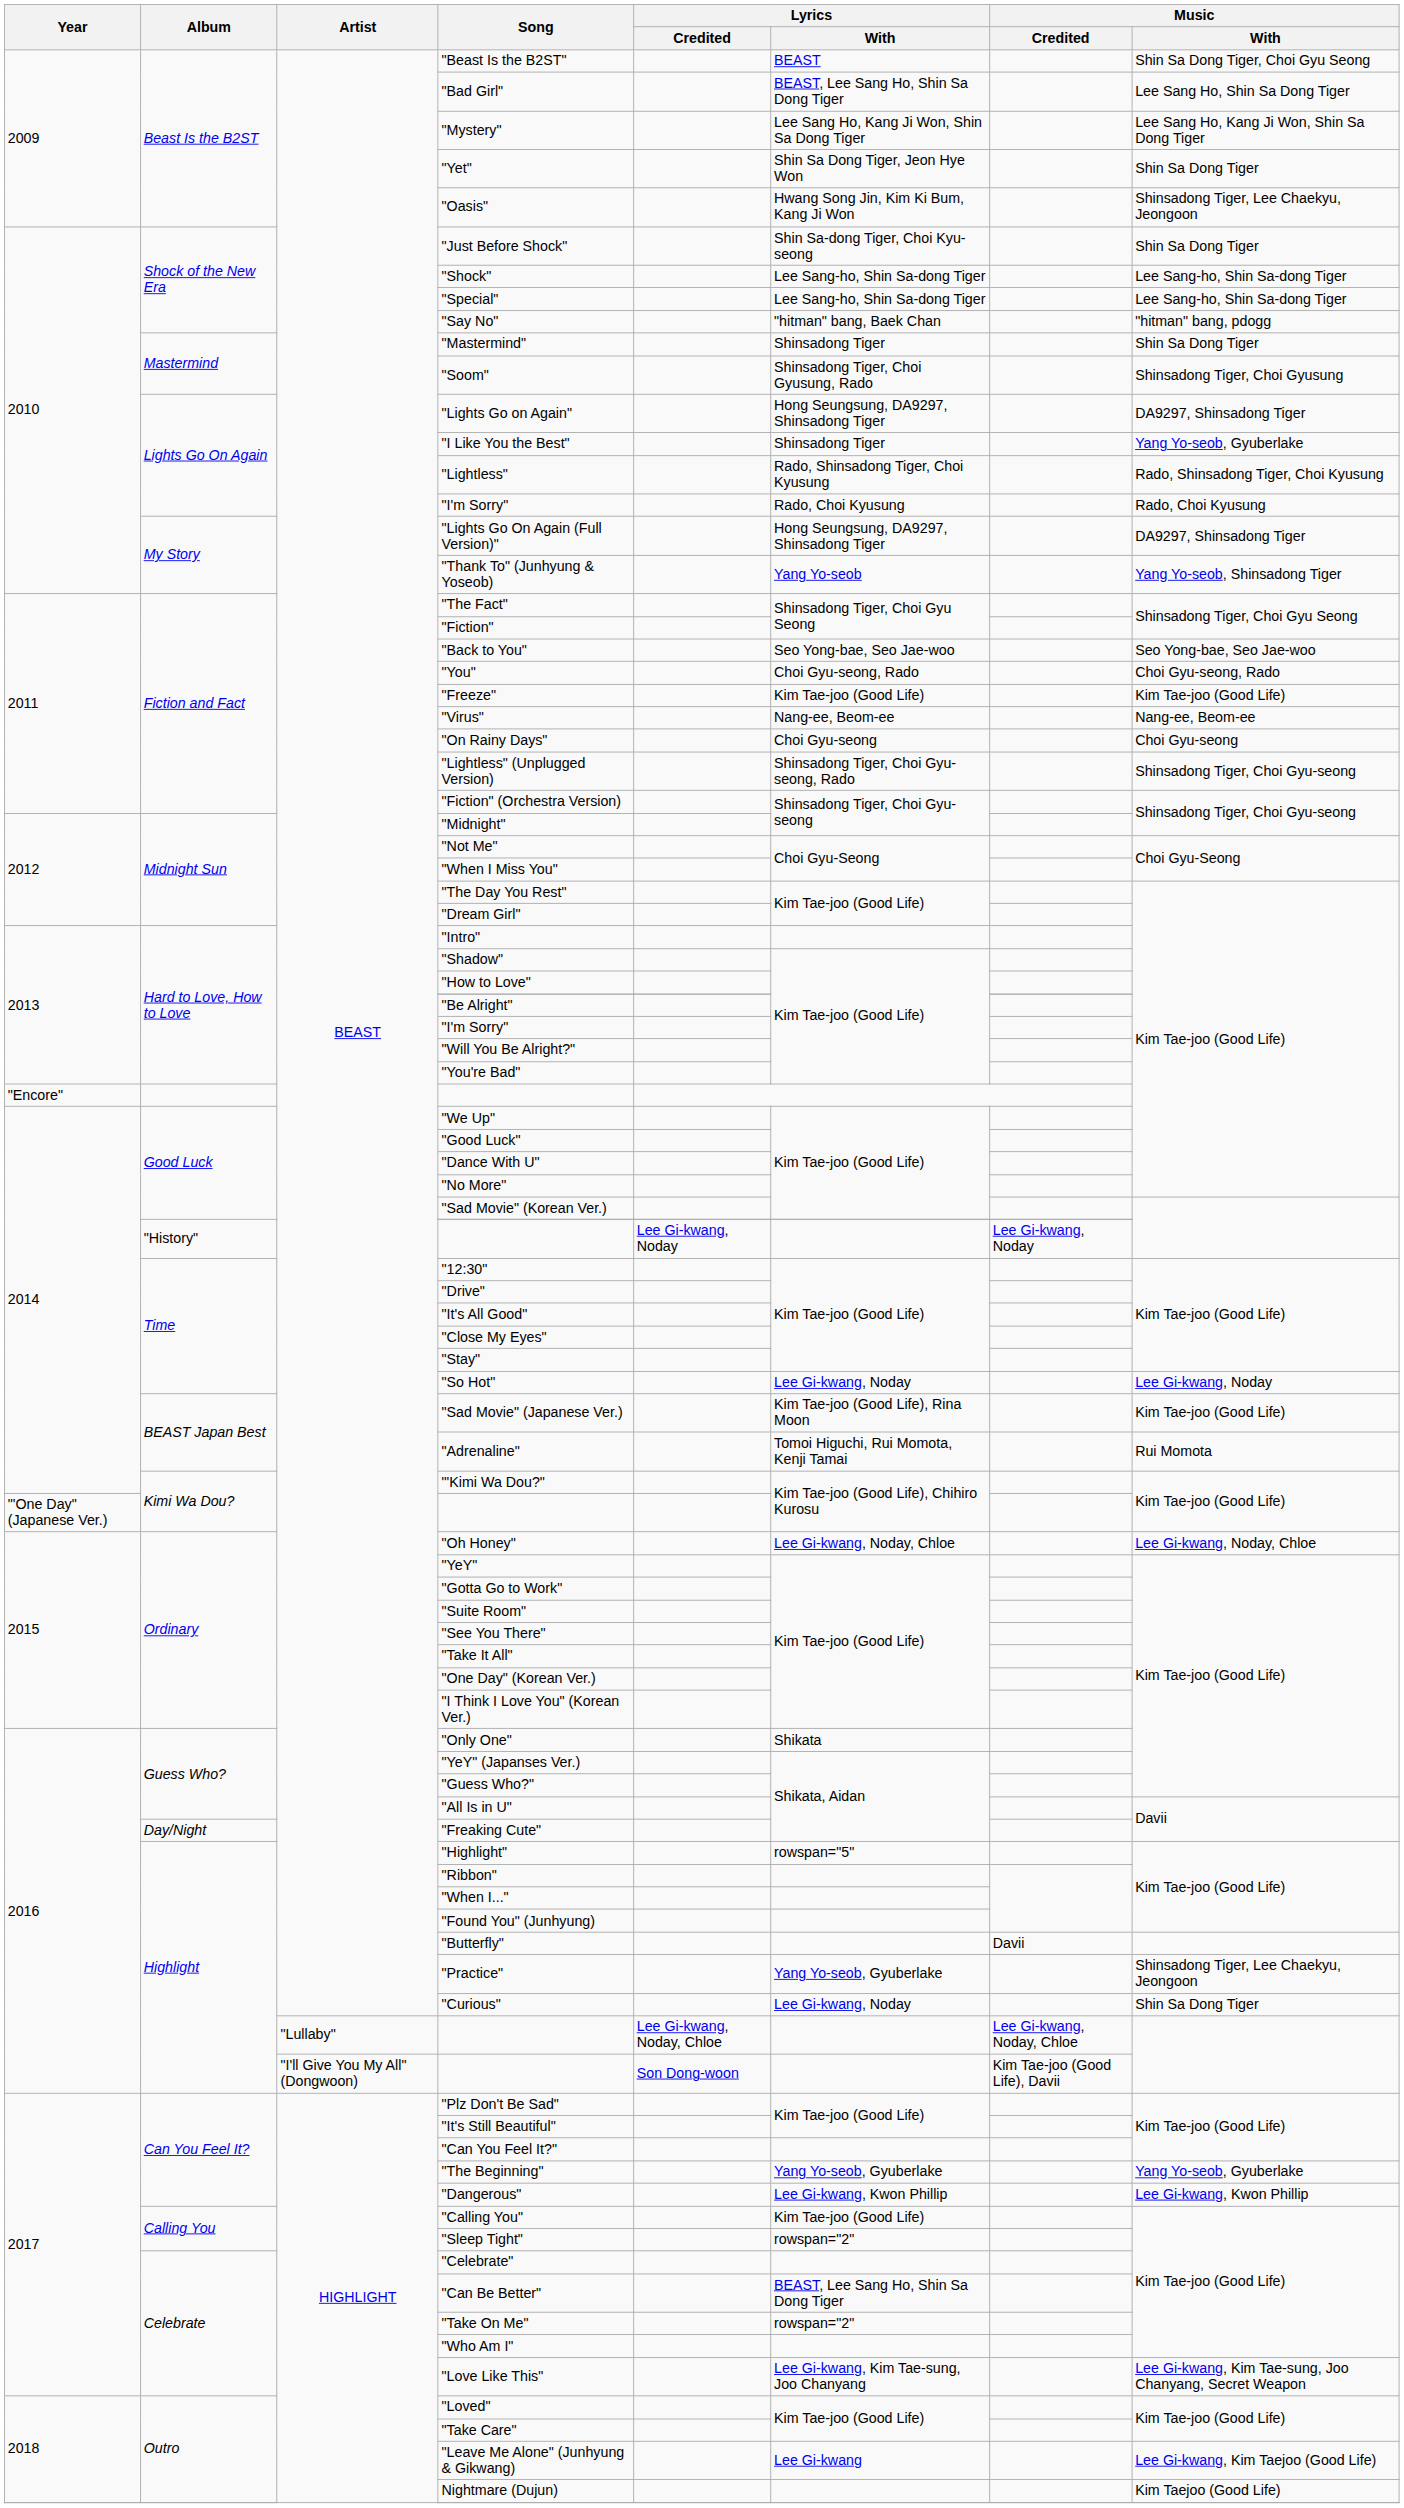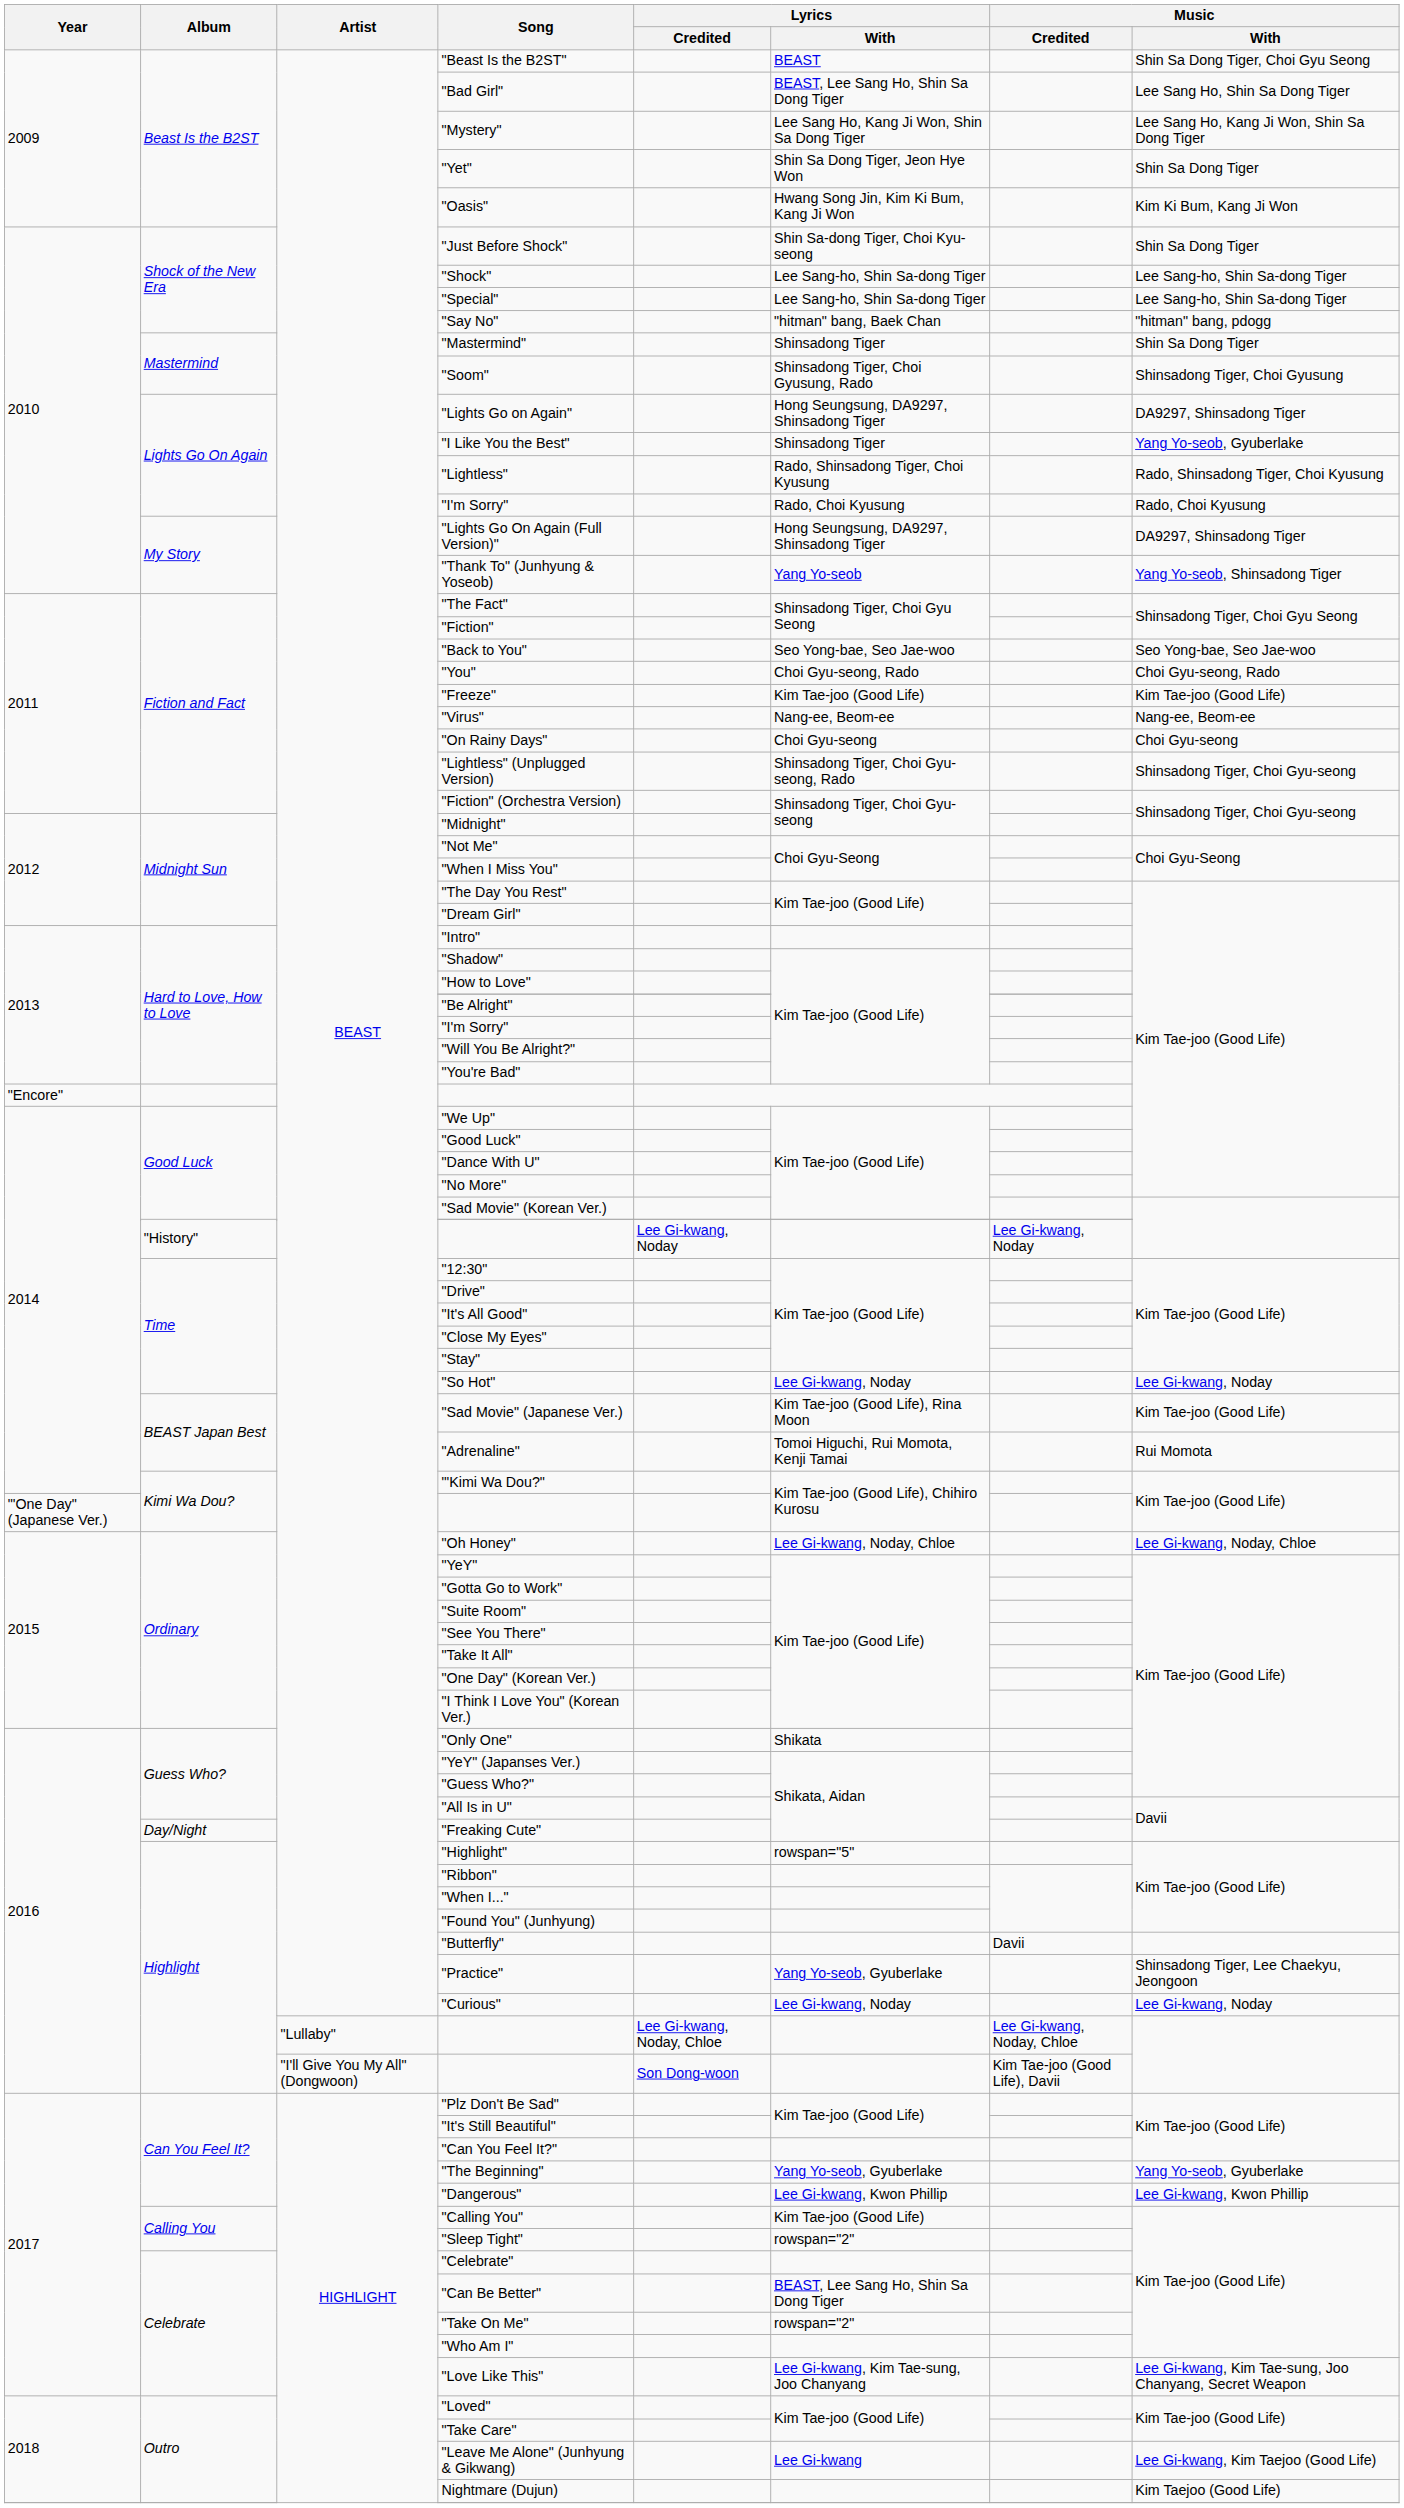(1238, 207) Shinsadong Tiger, Lee Chaekyu, Jeongoon -> (1217, 207) Kim Ki Bum, Kang Ji Won
(1197, 2004) Shin Sa Dong Tiger -> (1204, 2004) Lee Gi-kwang, Noday
